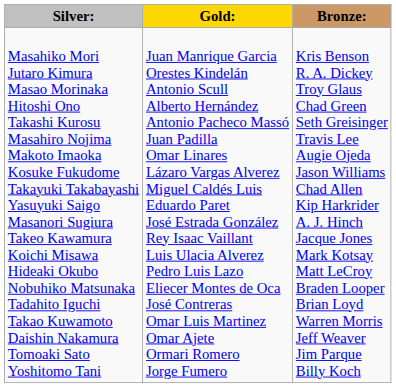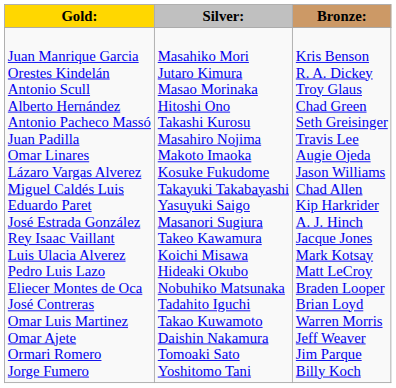columns swapped: (218, 16) <-> (74, 16)
